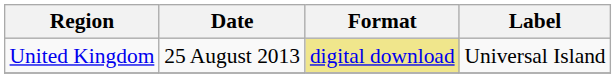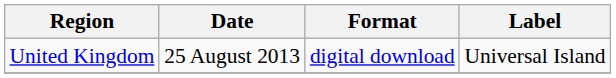(382, 55) khaki background -> (382, 55) no background
